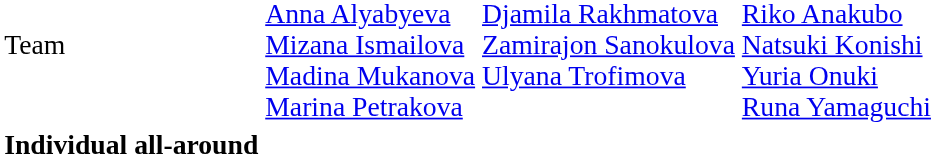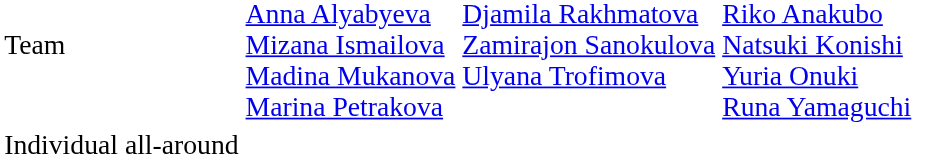(131, 145) bold -> (121, 145) normal
